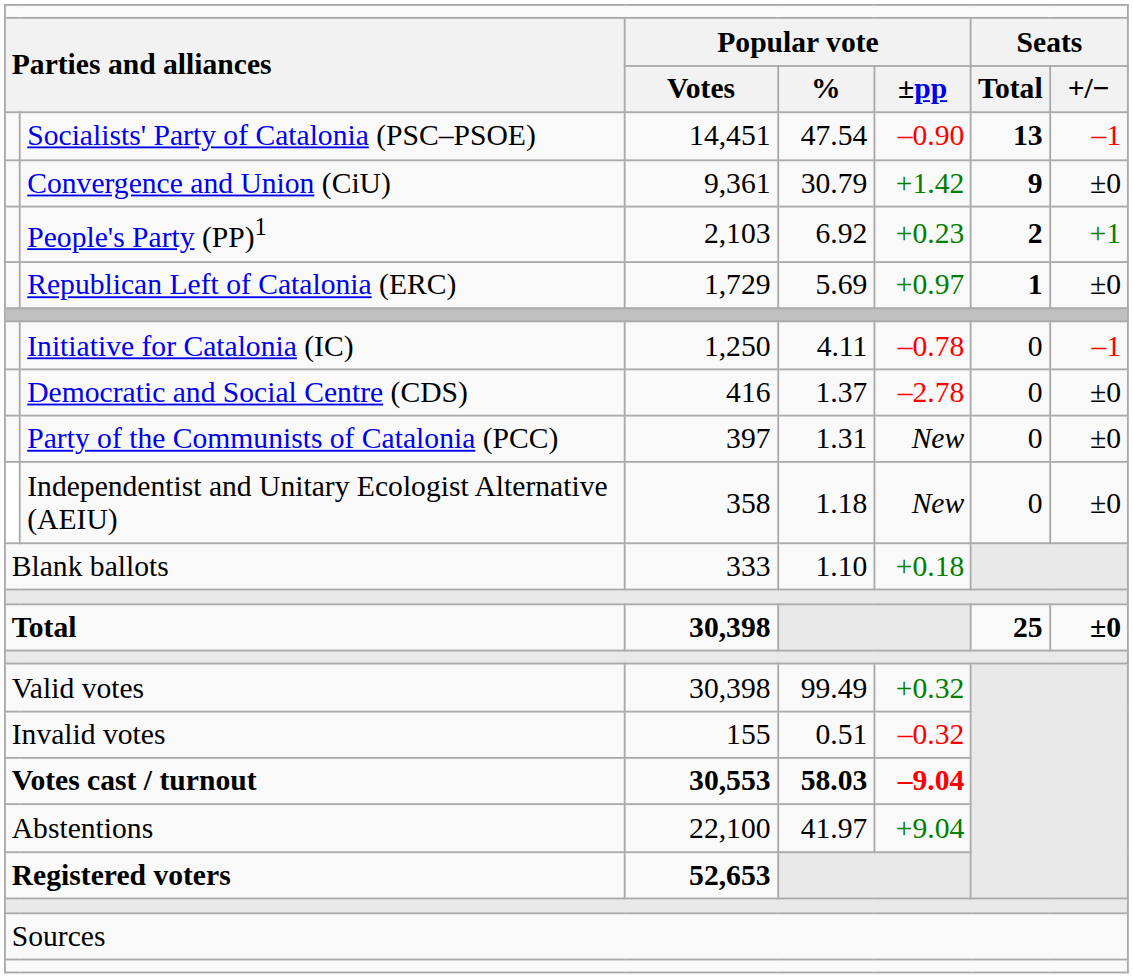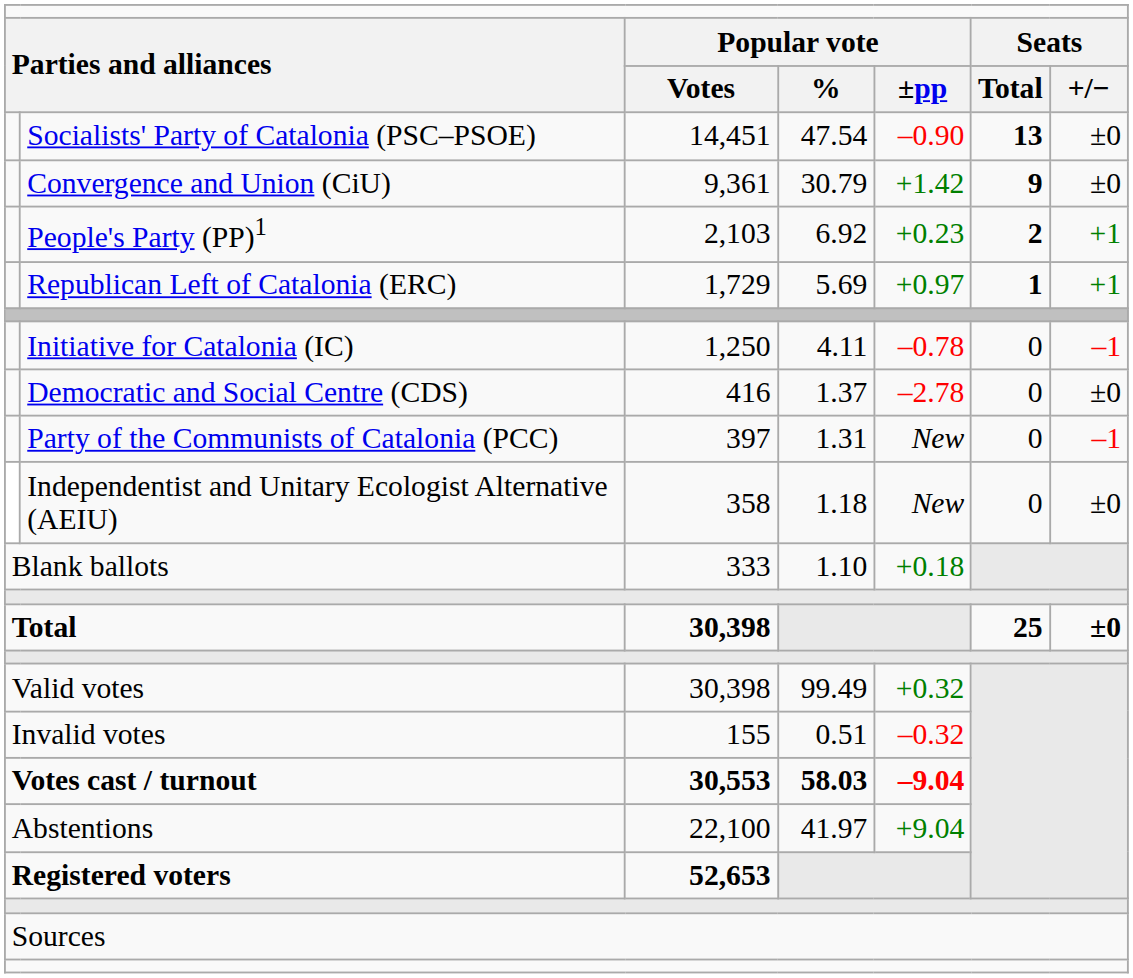(1106, 135) –1 -> (1106, 135) ±0
(1106, 284) ±0 -> (1105, 284) +1
(1106, 438) ±0 -> (1106, 438) –1
